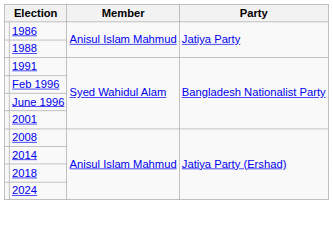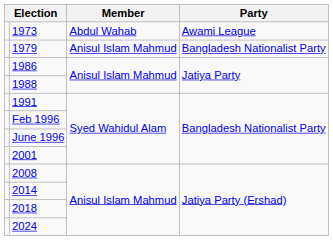+ row: (25, 31)
+ row: (25, 48)
